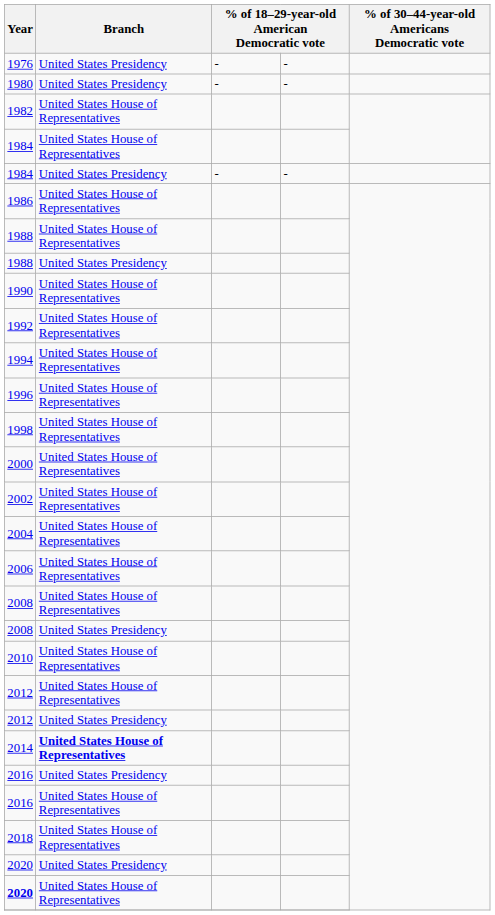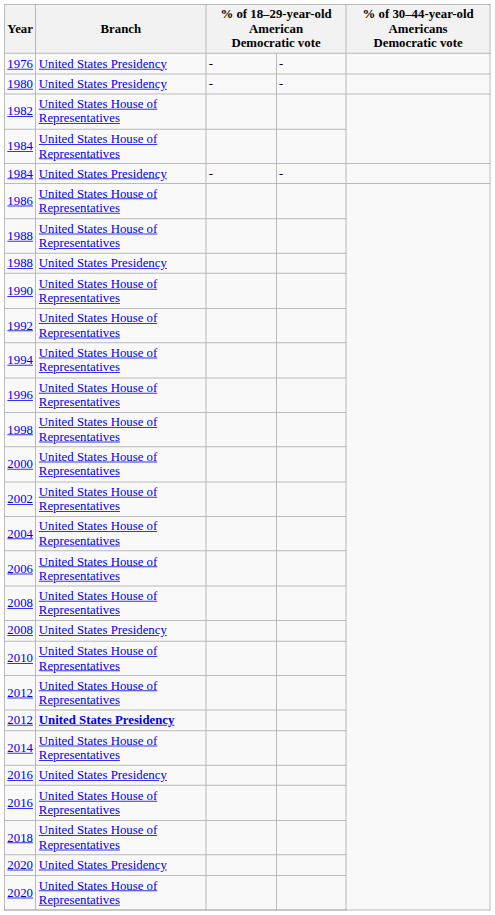(103, 720) normal -> (107, 720) bold
(101, 747) bold -> (98, 747) normal
(20, 892) bold -> (20, 892) normal
